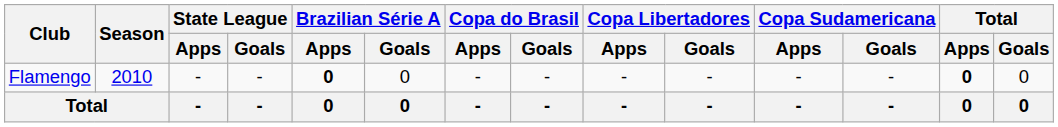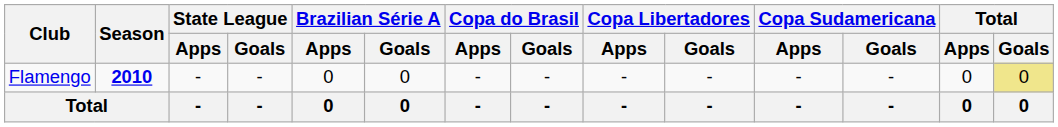(132, 77) normal -> (132, 77) bold
(328, 77) bold -> (328, 77) normal
(967, 77) bold -> (967, 77) normal
(1024, 77) no background -> (1024, 77) khaki background
